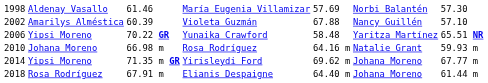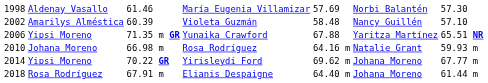(326, 22) 67.88 -> (326, 22) 58.48
(148, 35) 70.22 GR -> (153, 35) 71.35 m GR
(326, 35) 58.48 -> (326, 35) 67.88
(153, 61) 71.35 m GR -> (148, 61) 70.22 GR
